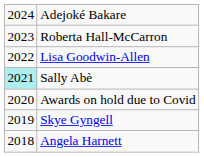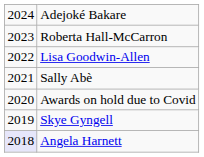(21, 78) paleturquoise background -> (21, 78) no background
(21, 141) no background -> (21, 141) lavender background
